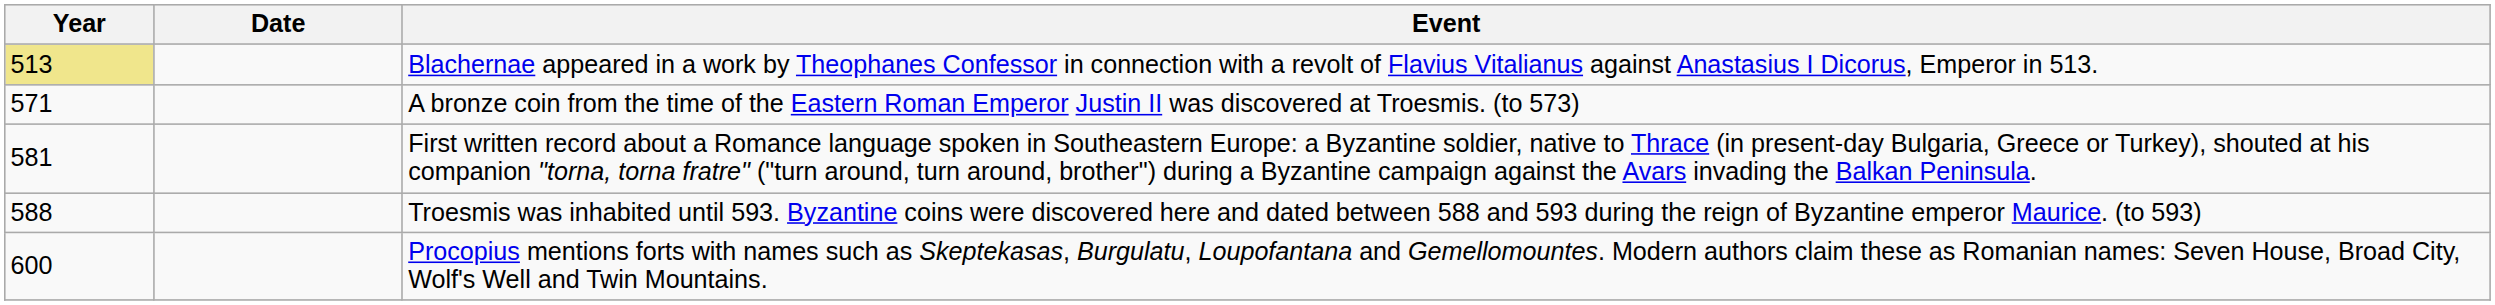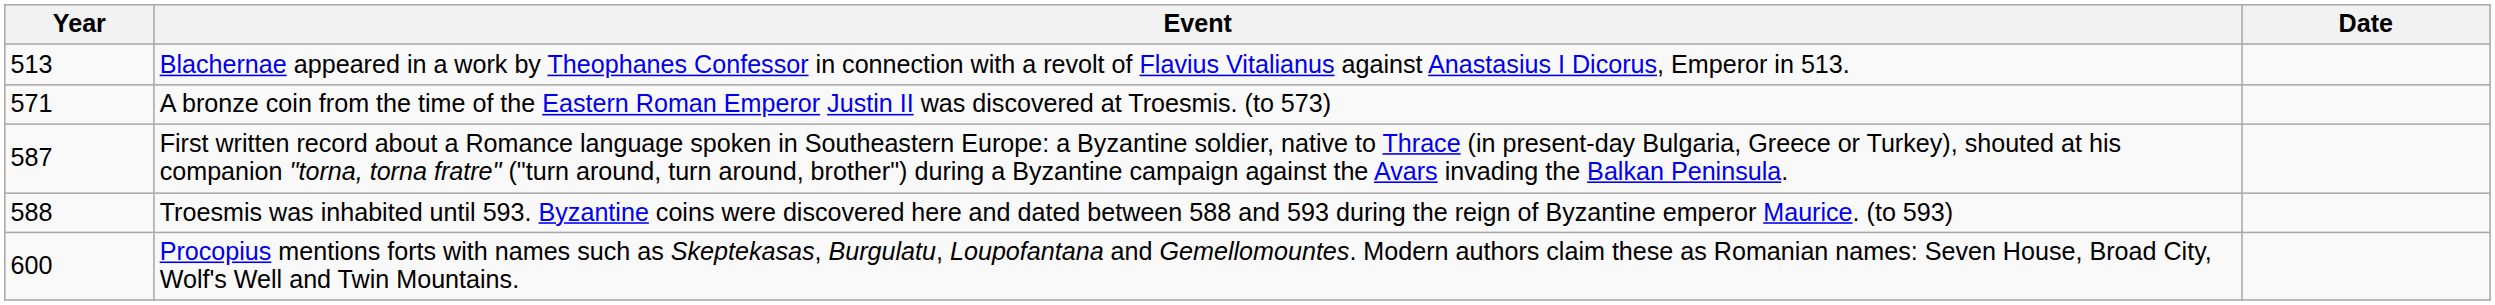columns swapped: (278, 24) <-> (1446, 24)
(32, 64) khaki background -> (32, 64) no background
(32, 158) 581 -> (32, 158) 587
